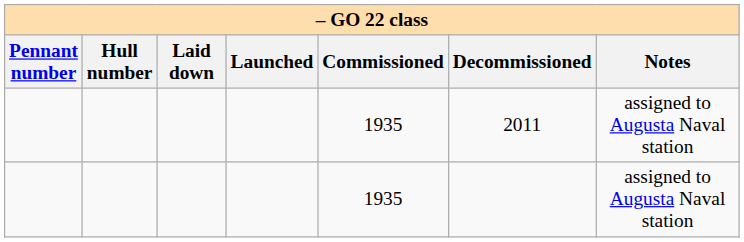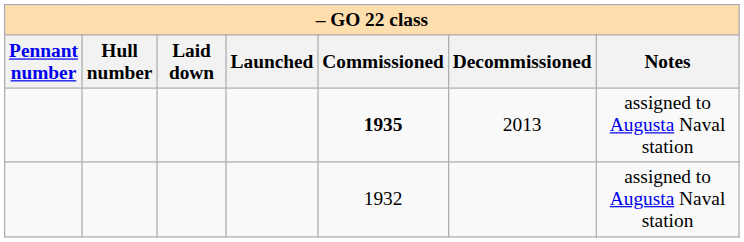(383, 124) normal -> (383, 124) bold
(522, 124) 2011 -> (522, 124) 2013
(383, 199) 1935 -> (383, 199) 1932
